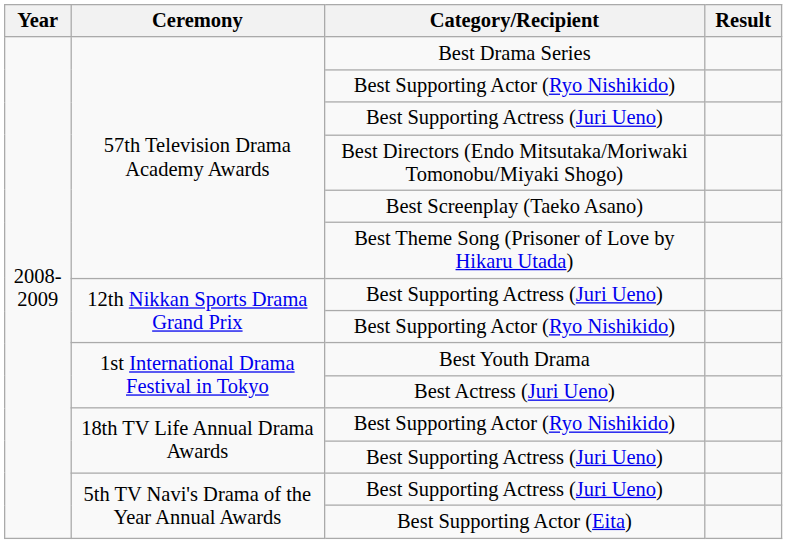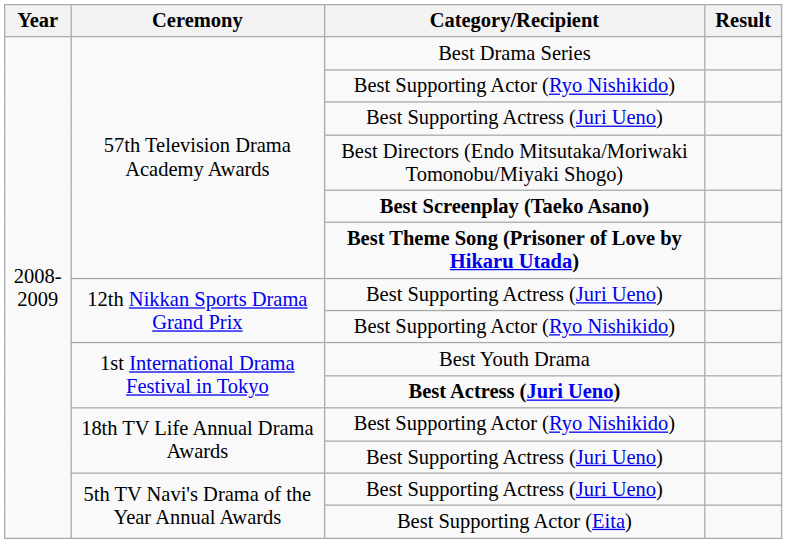(514, 206) normal -> (514, 206) bold
(514, 250) normal -> (514, 250) bold
(514, 391) normal -> (514, 391) bold
